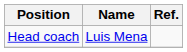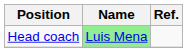(116, 36) no background -> (116, 36) lightgreen background
